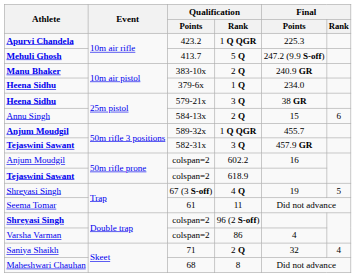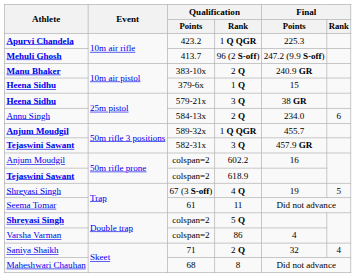(238, 56) 5 Q -> (238, 56) 96 (2 S-off)
(294, 86) 234.0 -> (294, 86) 15
(294, 116) 15 -> (294, 116) 234.0
(238, 221) 96 (2 S-off) -> (238, 221) 5 Q
